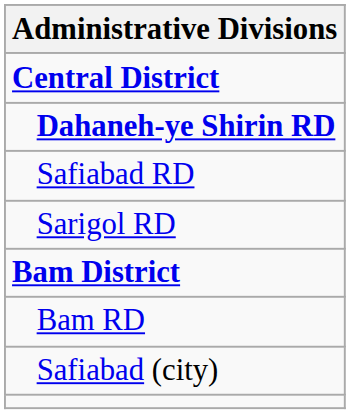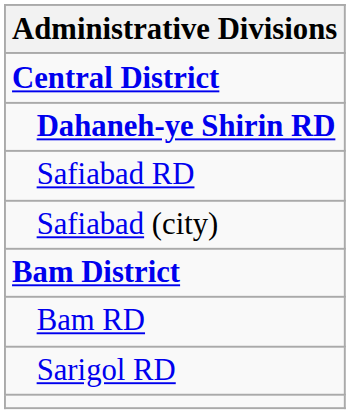(106, 223) Sarigol RD -> (127, 223) Safiabad (city)
(127, 369) Safiabad (city) -> (106, 369) Sarigol RD
